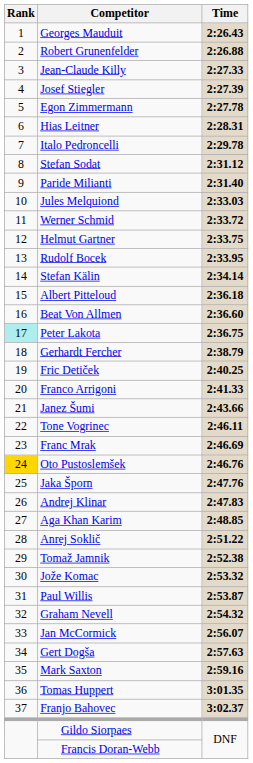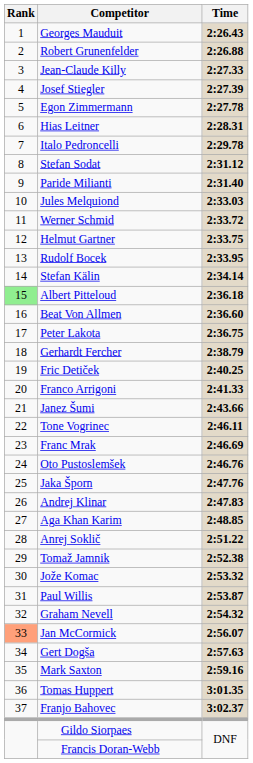(21, 295) no background -> (21, 295) lightgreen background
(21, 333) paleturquoise background -> (21, 333) no background
(21, 464) gold background -> (21, 464) no background
(21, 633) no background -> (21, 633) lightsalmon background
